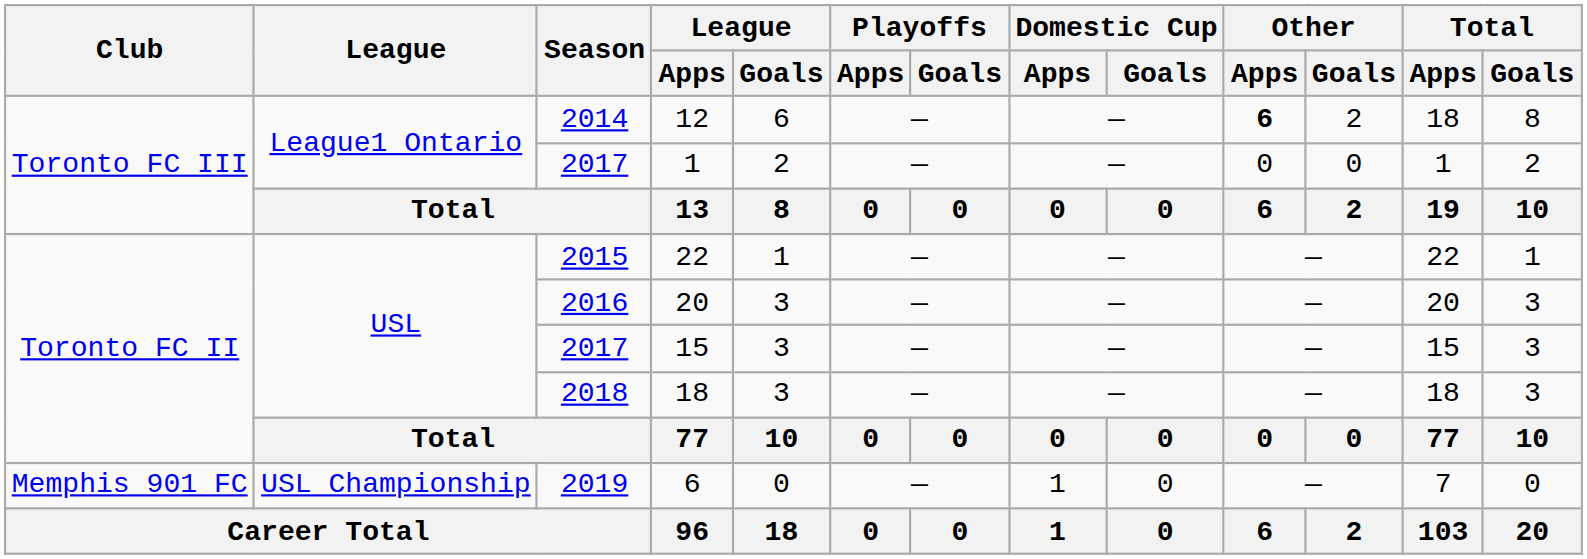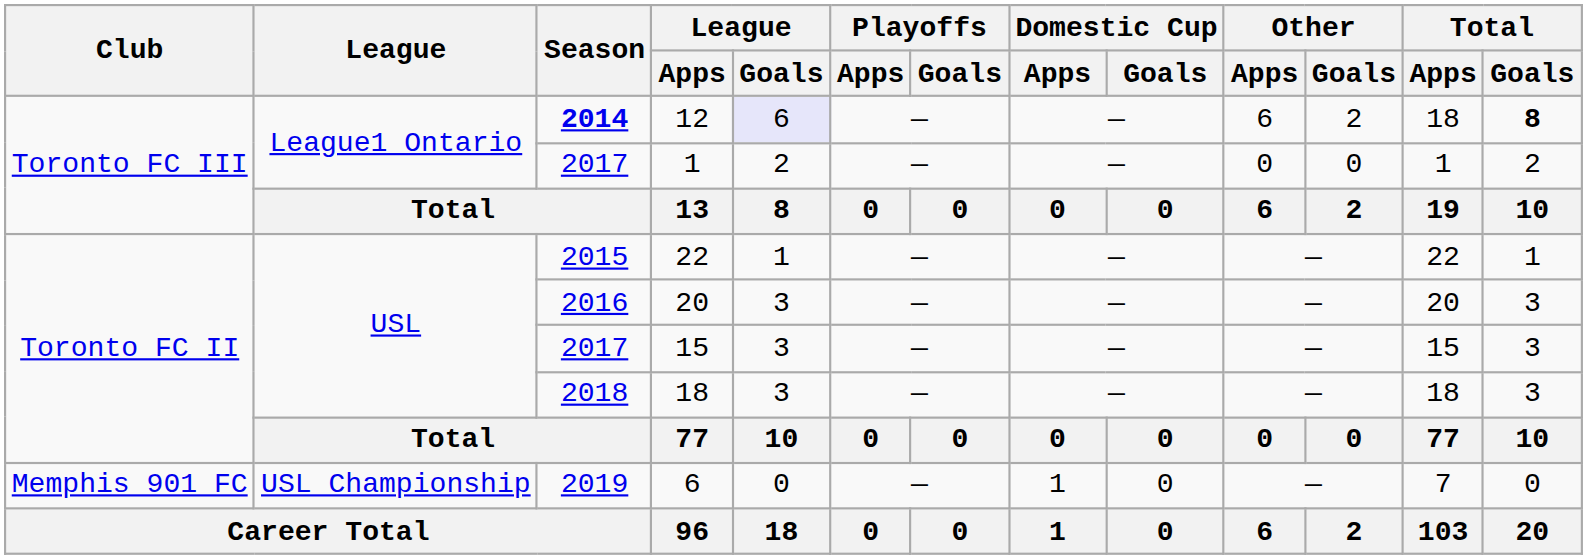(595, 119) normal -> (595, 119) bold
(781, 119) no background -> (781, 119) lavender background
(1265, 119) bold -> (1265, 119) normal
(1532, 119) normal -> (1532, 119) bold
